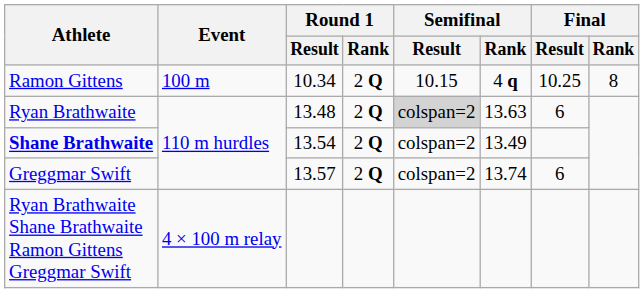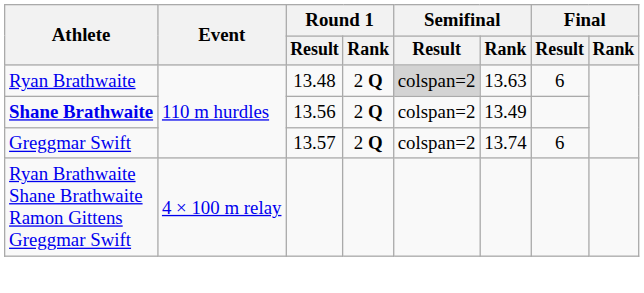- row: (66, 80)
(314, 143) 13.54 -> (314, 112) 13.56
